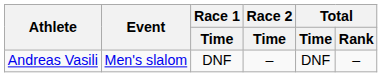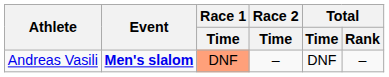(146, 61) normal -> (149, 61) bold
(217, 61) no background -> (223, 61) lightsalmon background
